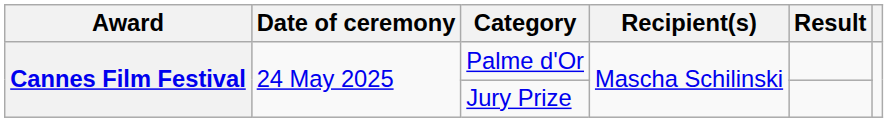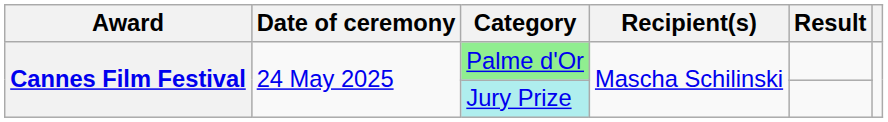(525, 60) no background -> (525, 60) lightgreen background
(519, 98) no background -> (519, 98) paleturquoise background
